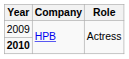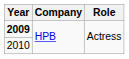(18, 29) normal -> (18, 29) bold
(18, 45) bold -> (18, 45) normal
